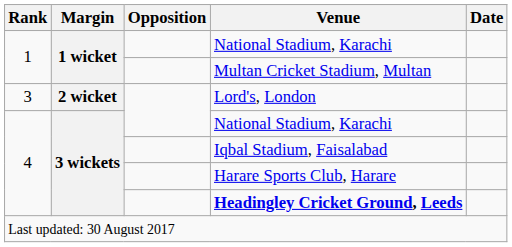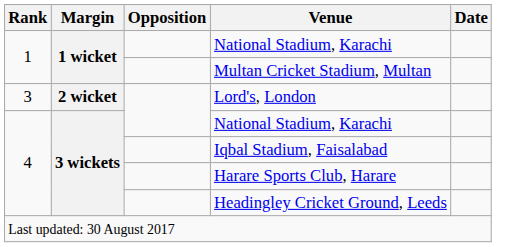(338, 202) bold -> (330, 202) normal
